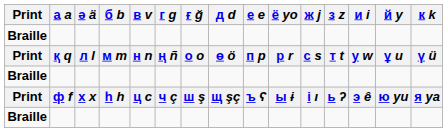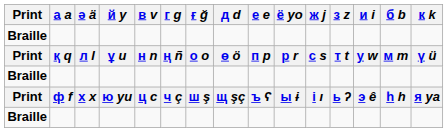columns swapped: (115, 14) <-> (393, 14)
